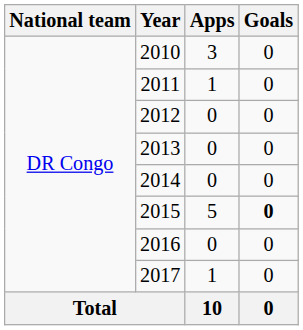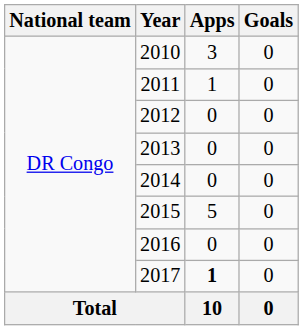(268, 212) bold -> (268, 212) normal
(212, 276) normal -> (212, 276) bold
